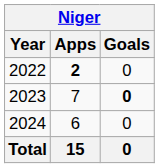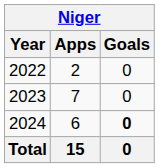(75, 70) bold -> (75, 70) normal
(127, 96) bold -> (127, 96) normal
(127, 123) normal -> (127, 123) bold
